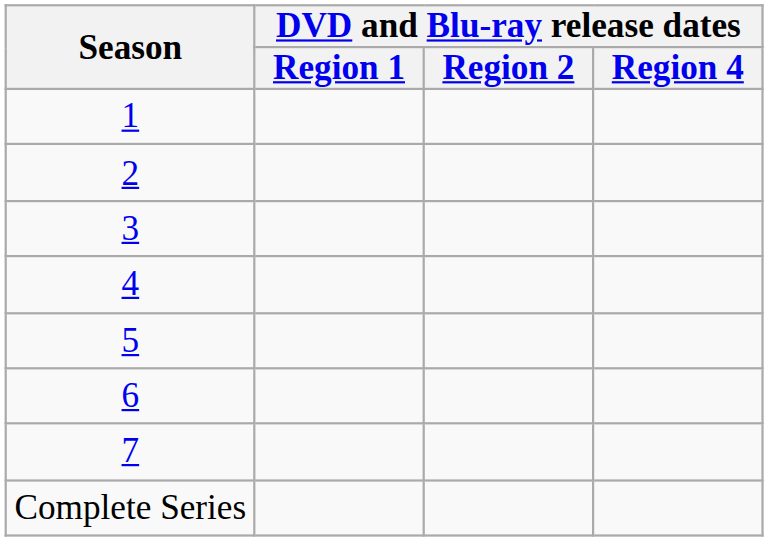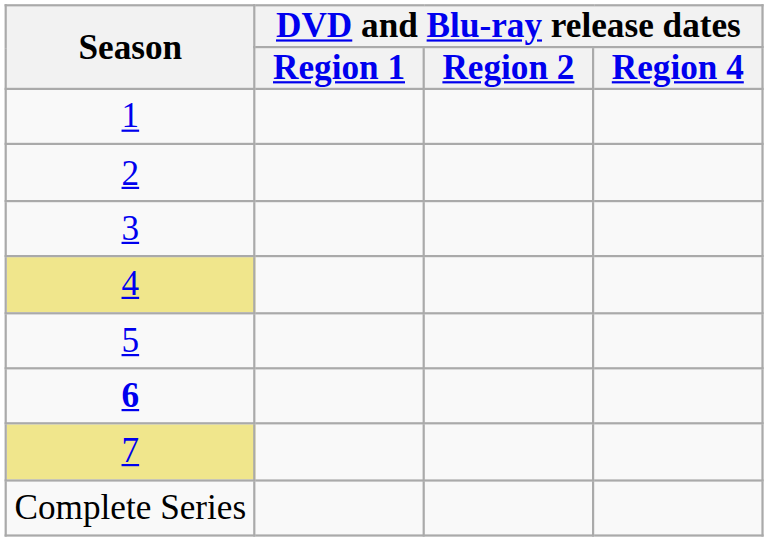(130, 283) no background -> (130, 283) khaki background
(130, 395) normal -> (130, 395) bold
(130, 451) no background -> (130, 451) khaki background
